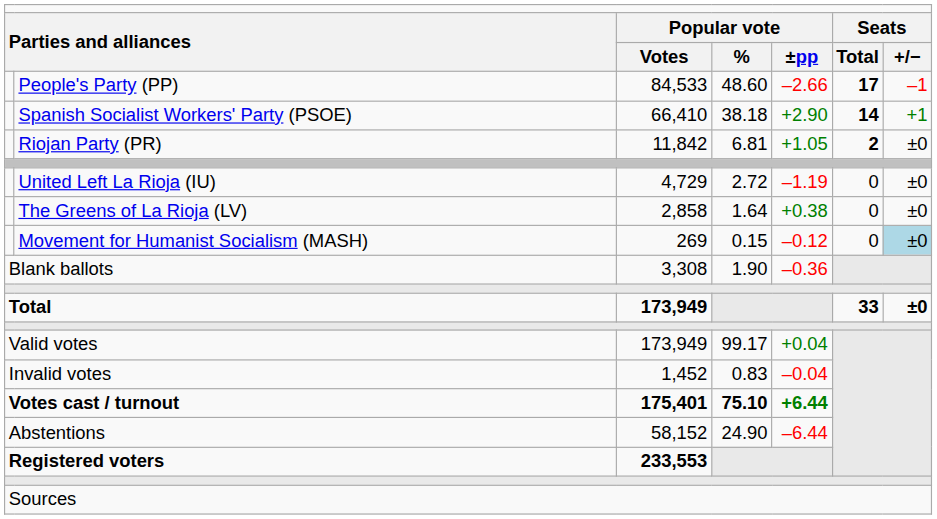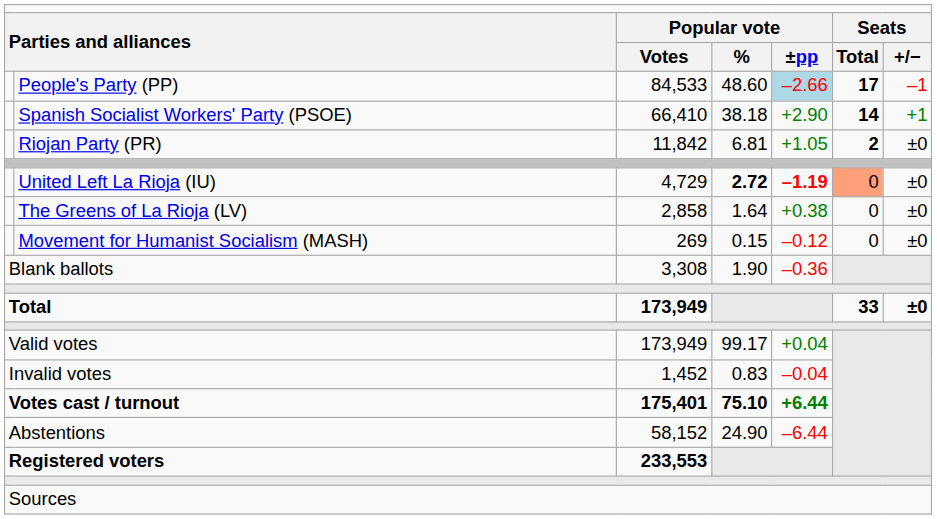(805, 85) no background -> (805, 85) lightblue background
(750, 181) normal -> (750, 181) bold
(805, 181) normal -> (805, 181) bold
(874, 181) no background -> (874, 181) lightsalmon background
(917, 240) lightblue background -> (917, 240) no background
